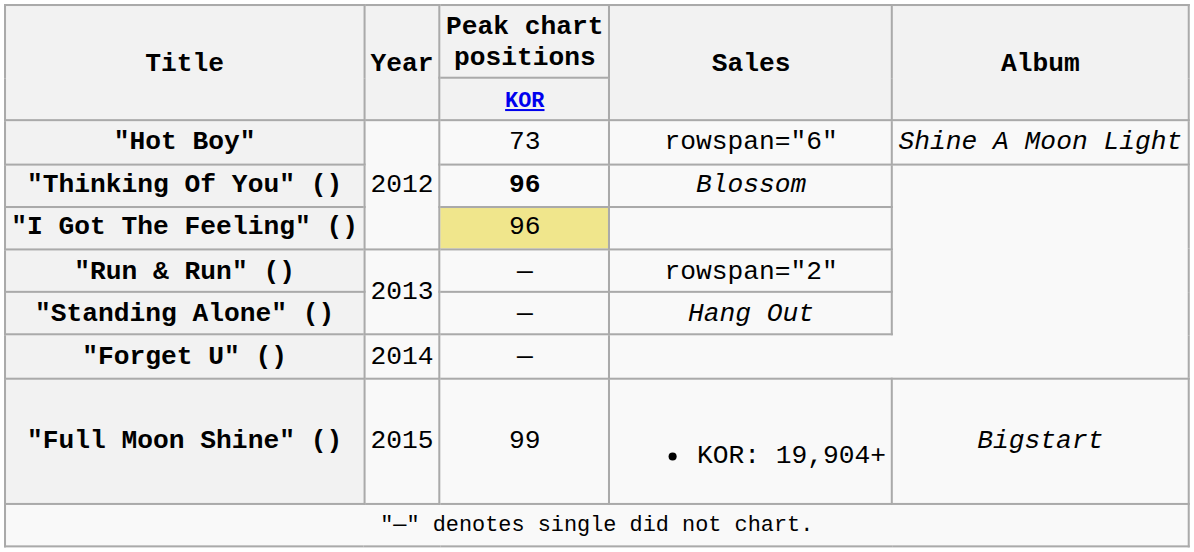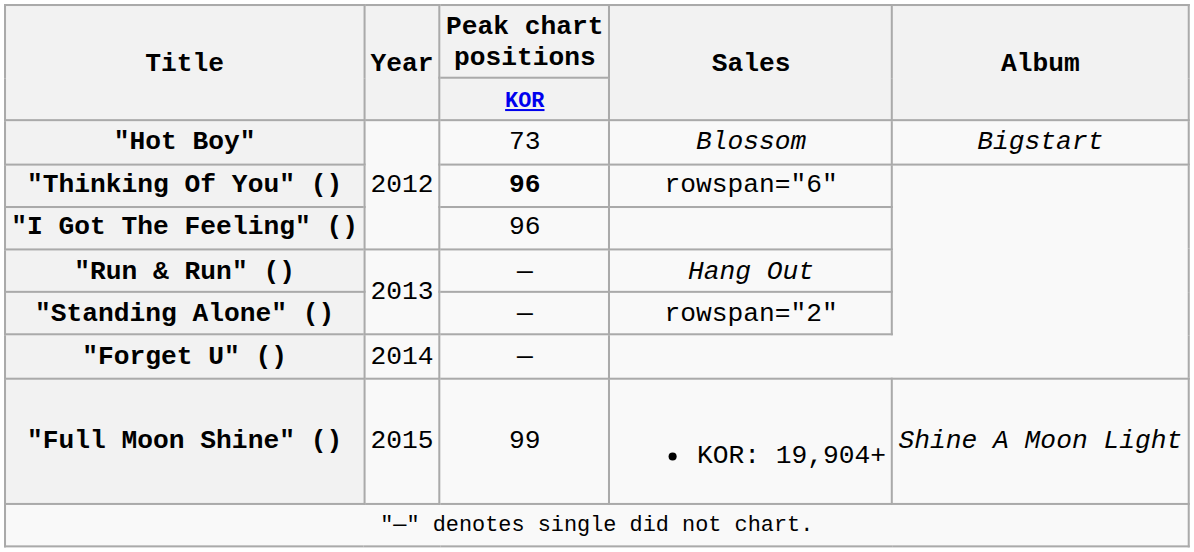(751, 142) rowspan="6" -> (751, 142) Blossom
(1040, 142) Shine A Moon Light -> (1040, 142) Bigstart
(751, 185) Blossom -> (751, 185) rowspan="6"
(525, 228) khaki background -> (525, 228) no background
(751, 271) rowspan="2" -> (751, 271) Hang Out
(751, 314) Hang Out -> (751, 314) rowspan="2"
(1040, 441) Bigstart -> (1040, 441) Shine A Moon Light
